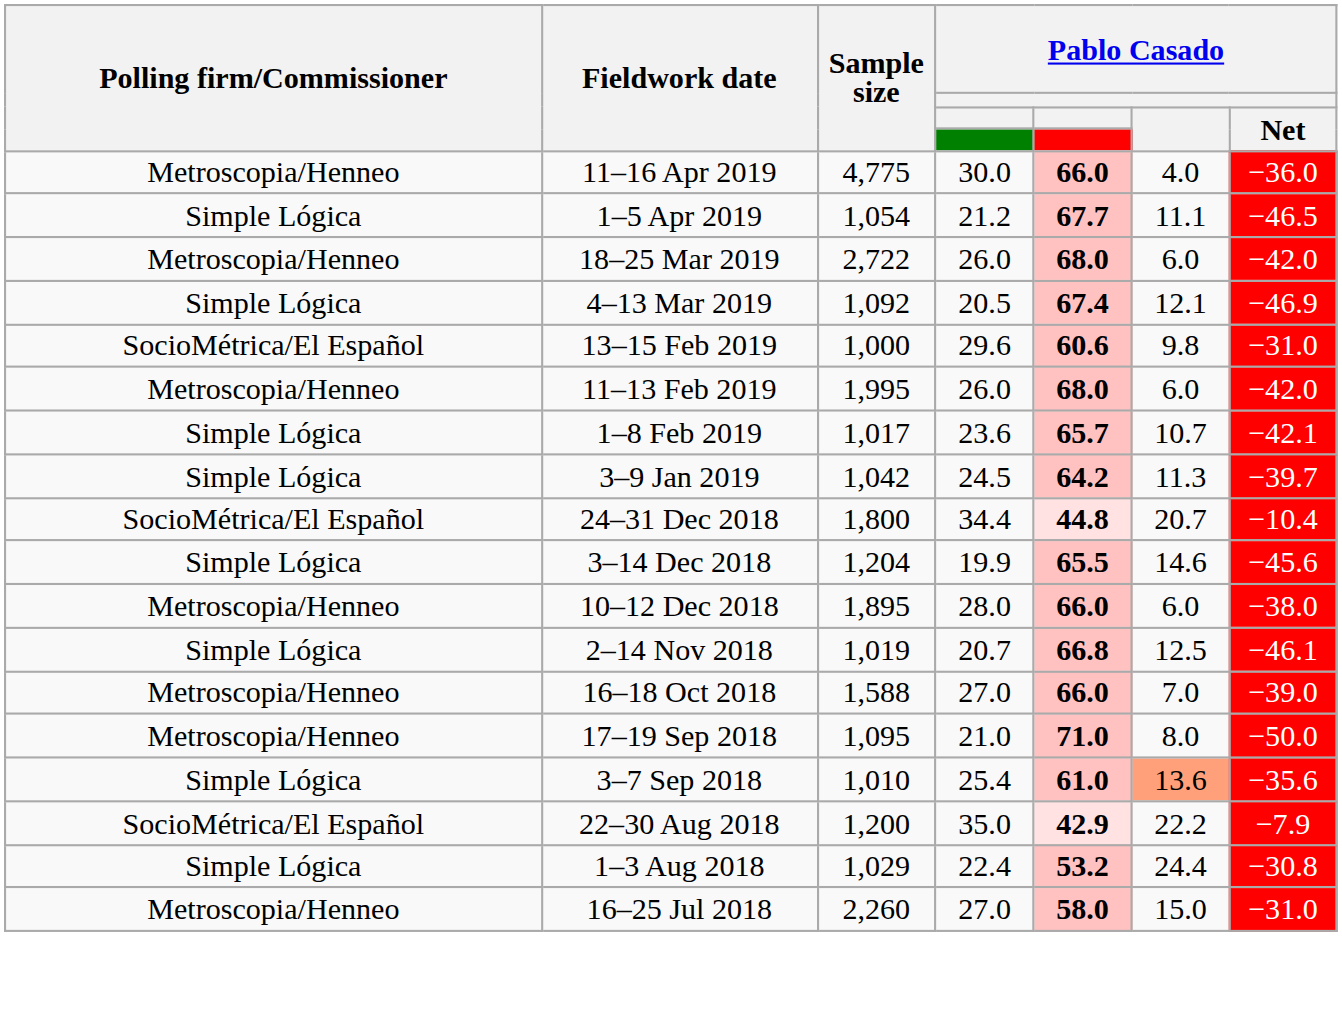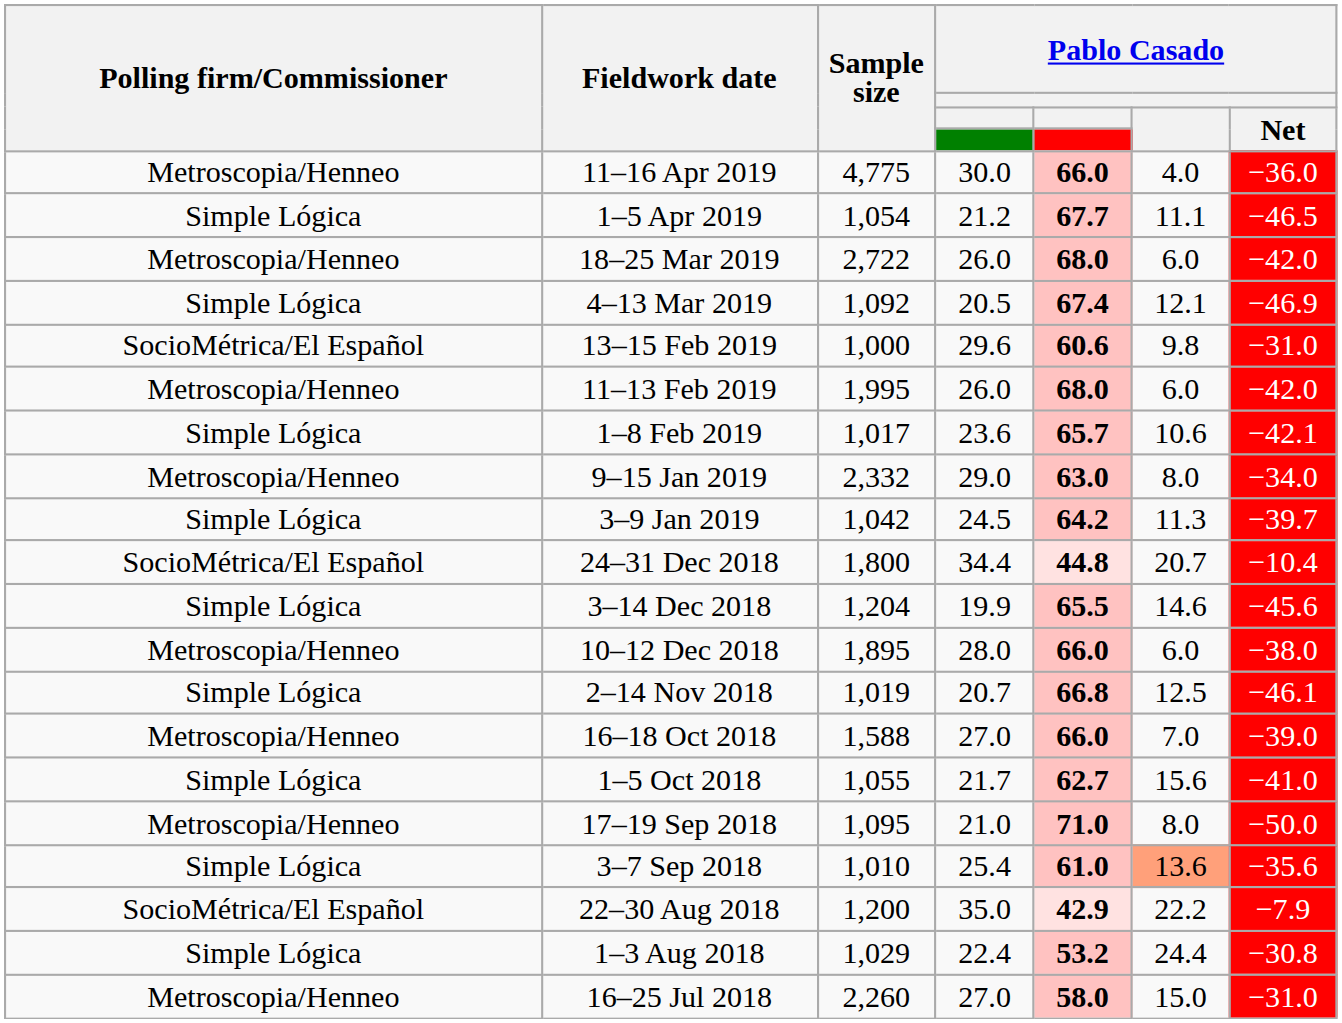(1181, 433) 10.7 -> (1181, 433) 10.6
+ row: (679, 476)
+ row: (679, 780)
